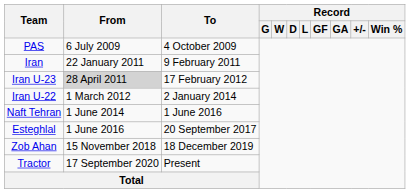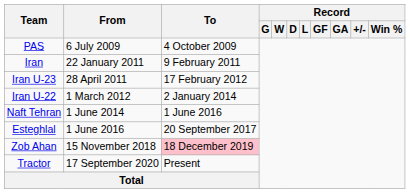(96, 79) lightgrey background -> (96, 79) no background
(209, 146) no background -> (209, 146) pink background
